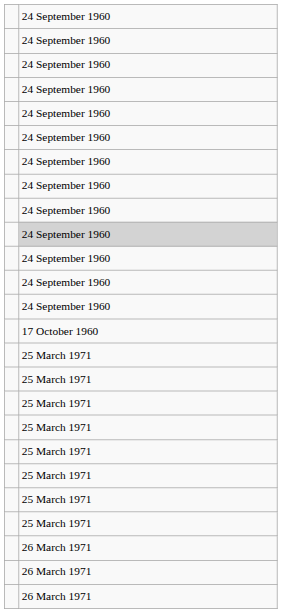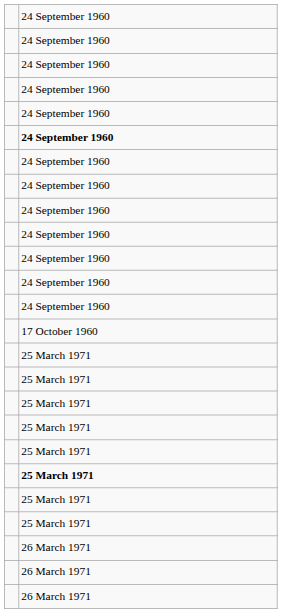(66, 137) normal -> (67, 137) bold
(66, 234) lightgrey background -> (66, 234) no background
(57, 475) normal -> (58, 475) bold
